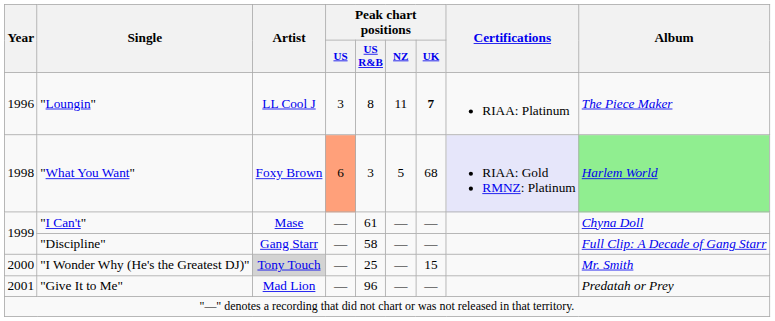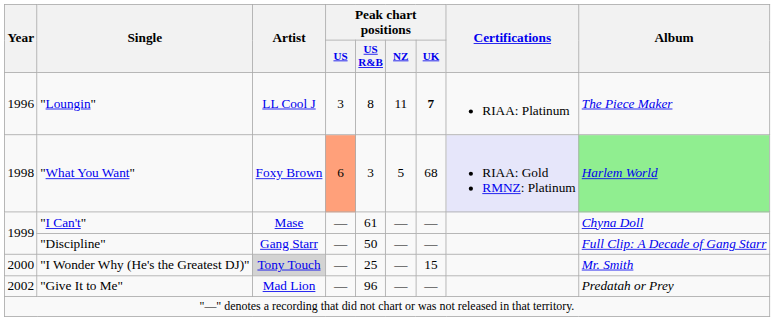(371, 243) 58 -> (371, 243) 50
(21, 286) 2001 -> (21, 286) 2002
